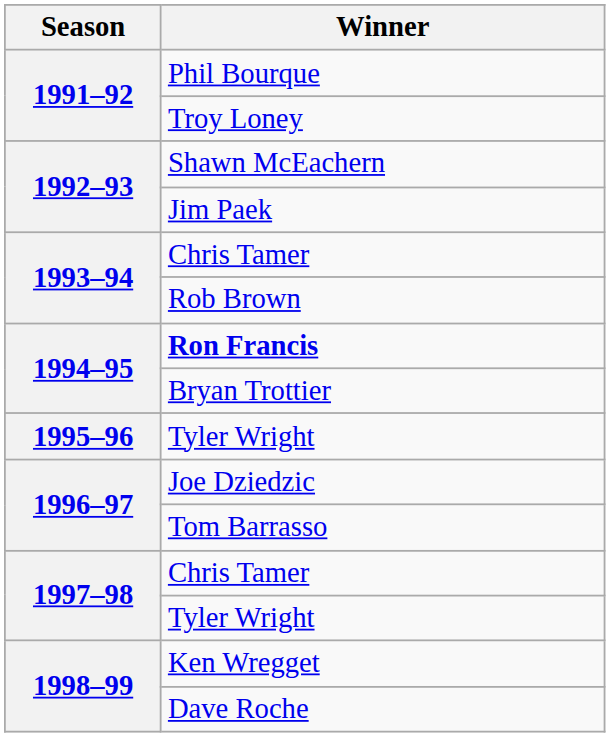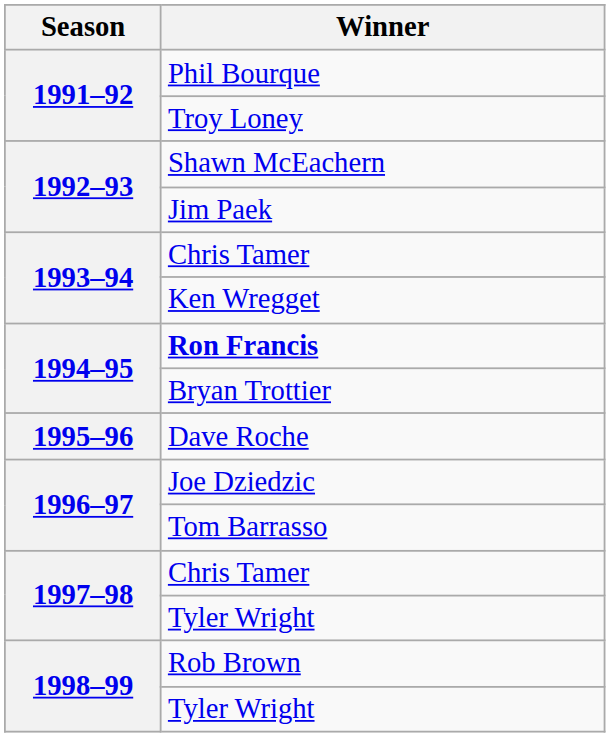(234, 299) Rob Brown -> (244, 299) Ken Wregget
(241, 436) Tyler Wright -> (238, 436) Dave Roche
(244, 663) Ken Wregget -> (234, 663) Rob Brown
(238, 708) Dave Roche -> (241, 708) Tyler Wright
